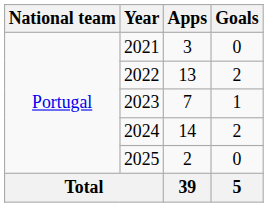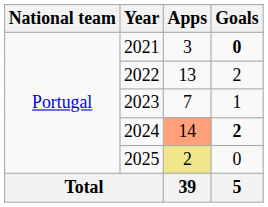(237, 46) normal -> (237, 46) bold
(187, 131) no background -> (187, 131) lightsalmon background
(237, 131) normal -> (237, 131) bold
(187, 159) no background -> (187, 159) khaki background
